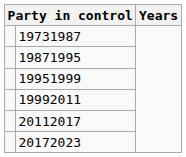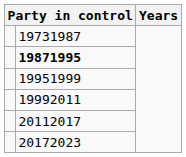(50, 57) normal -> (50, 57) bold
